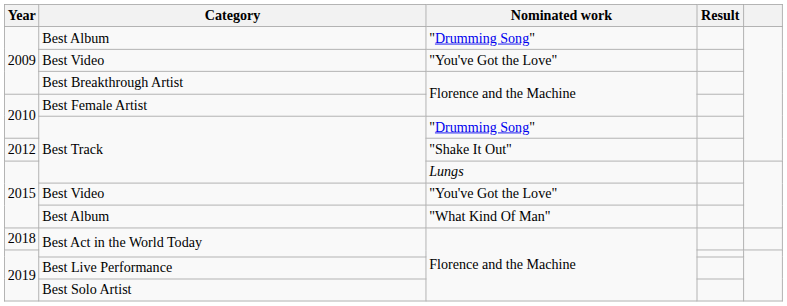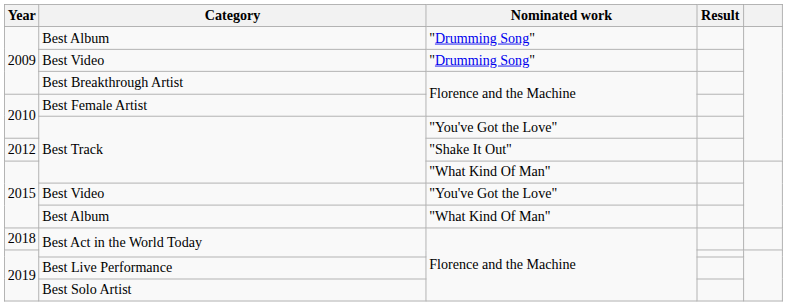(493, 60) "You've Got the Love" -> (482, 60) "Drumming Song"
(482, 127) "Drumming Song" -> (493, 127) "You've Got the Love"
(446, 171) Lungs -> (490, 171) "What Kind Of Man"
